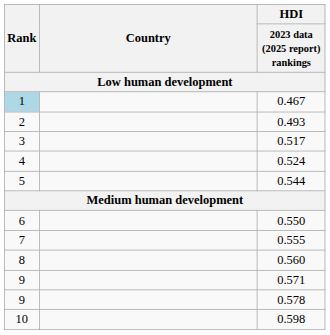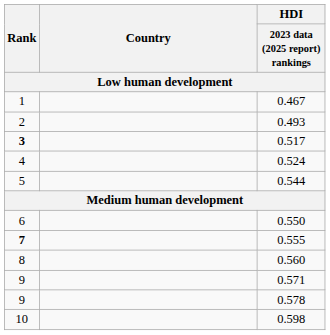(22, 101) lightblue background -> (22, 101) no background
(22, 141) normal -> (22, 141) bold
(22, 240) normal -> (22, 240) bold
